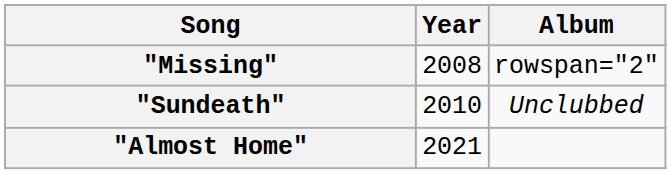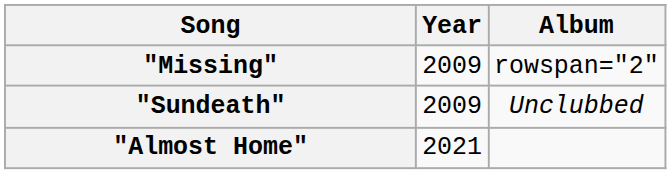(452, 66) 2008 -> (452, 66) 2009
(452, 107) 2010 -> (452, 107) 2009
